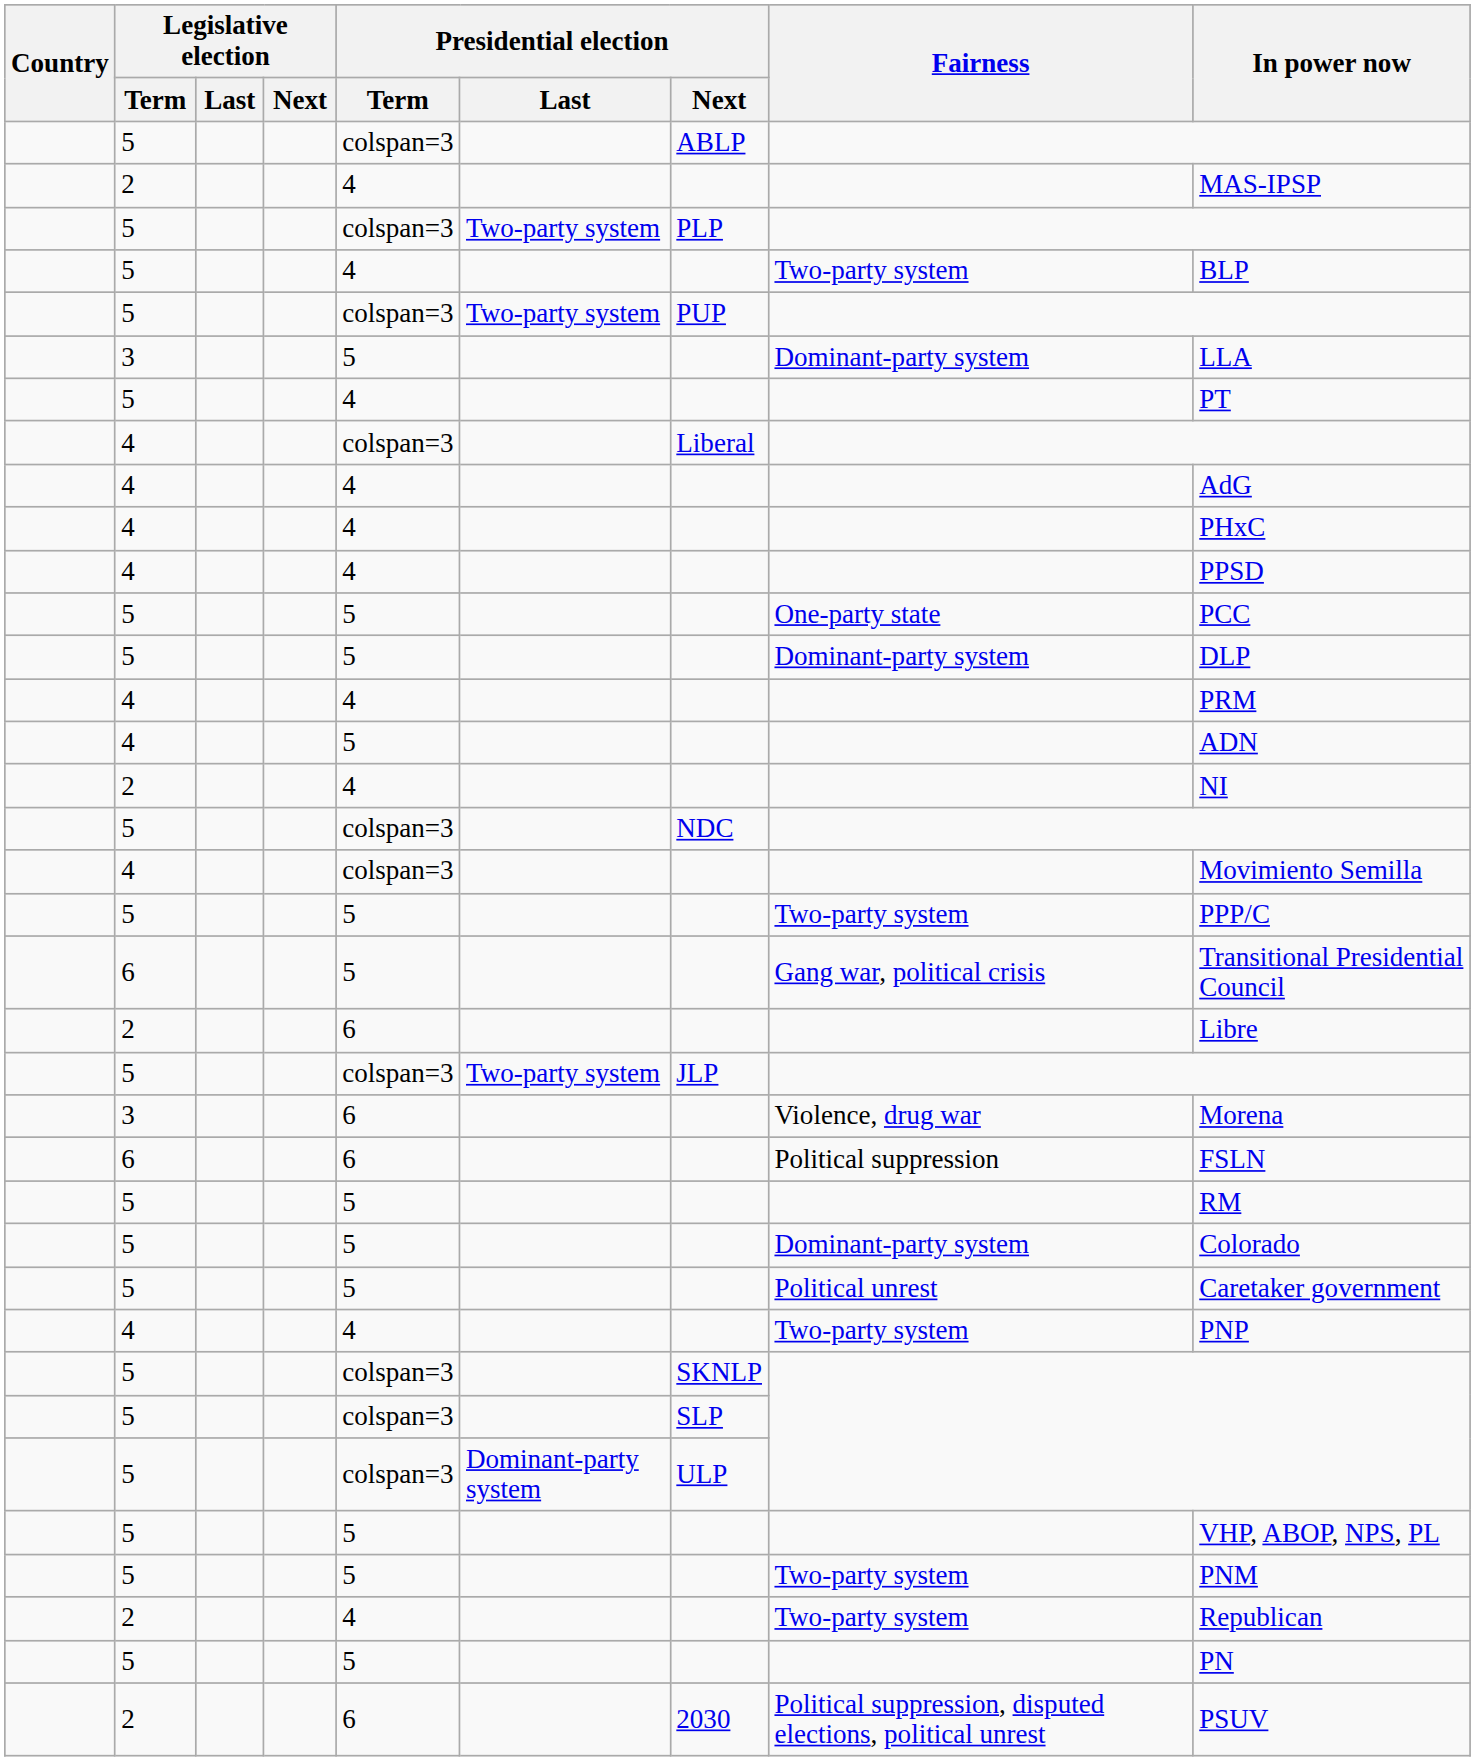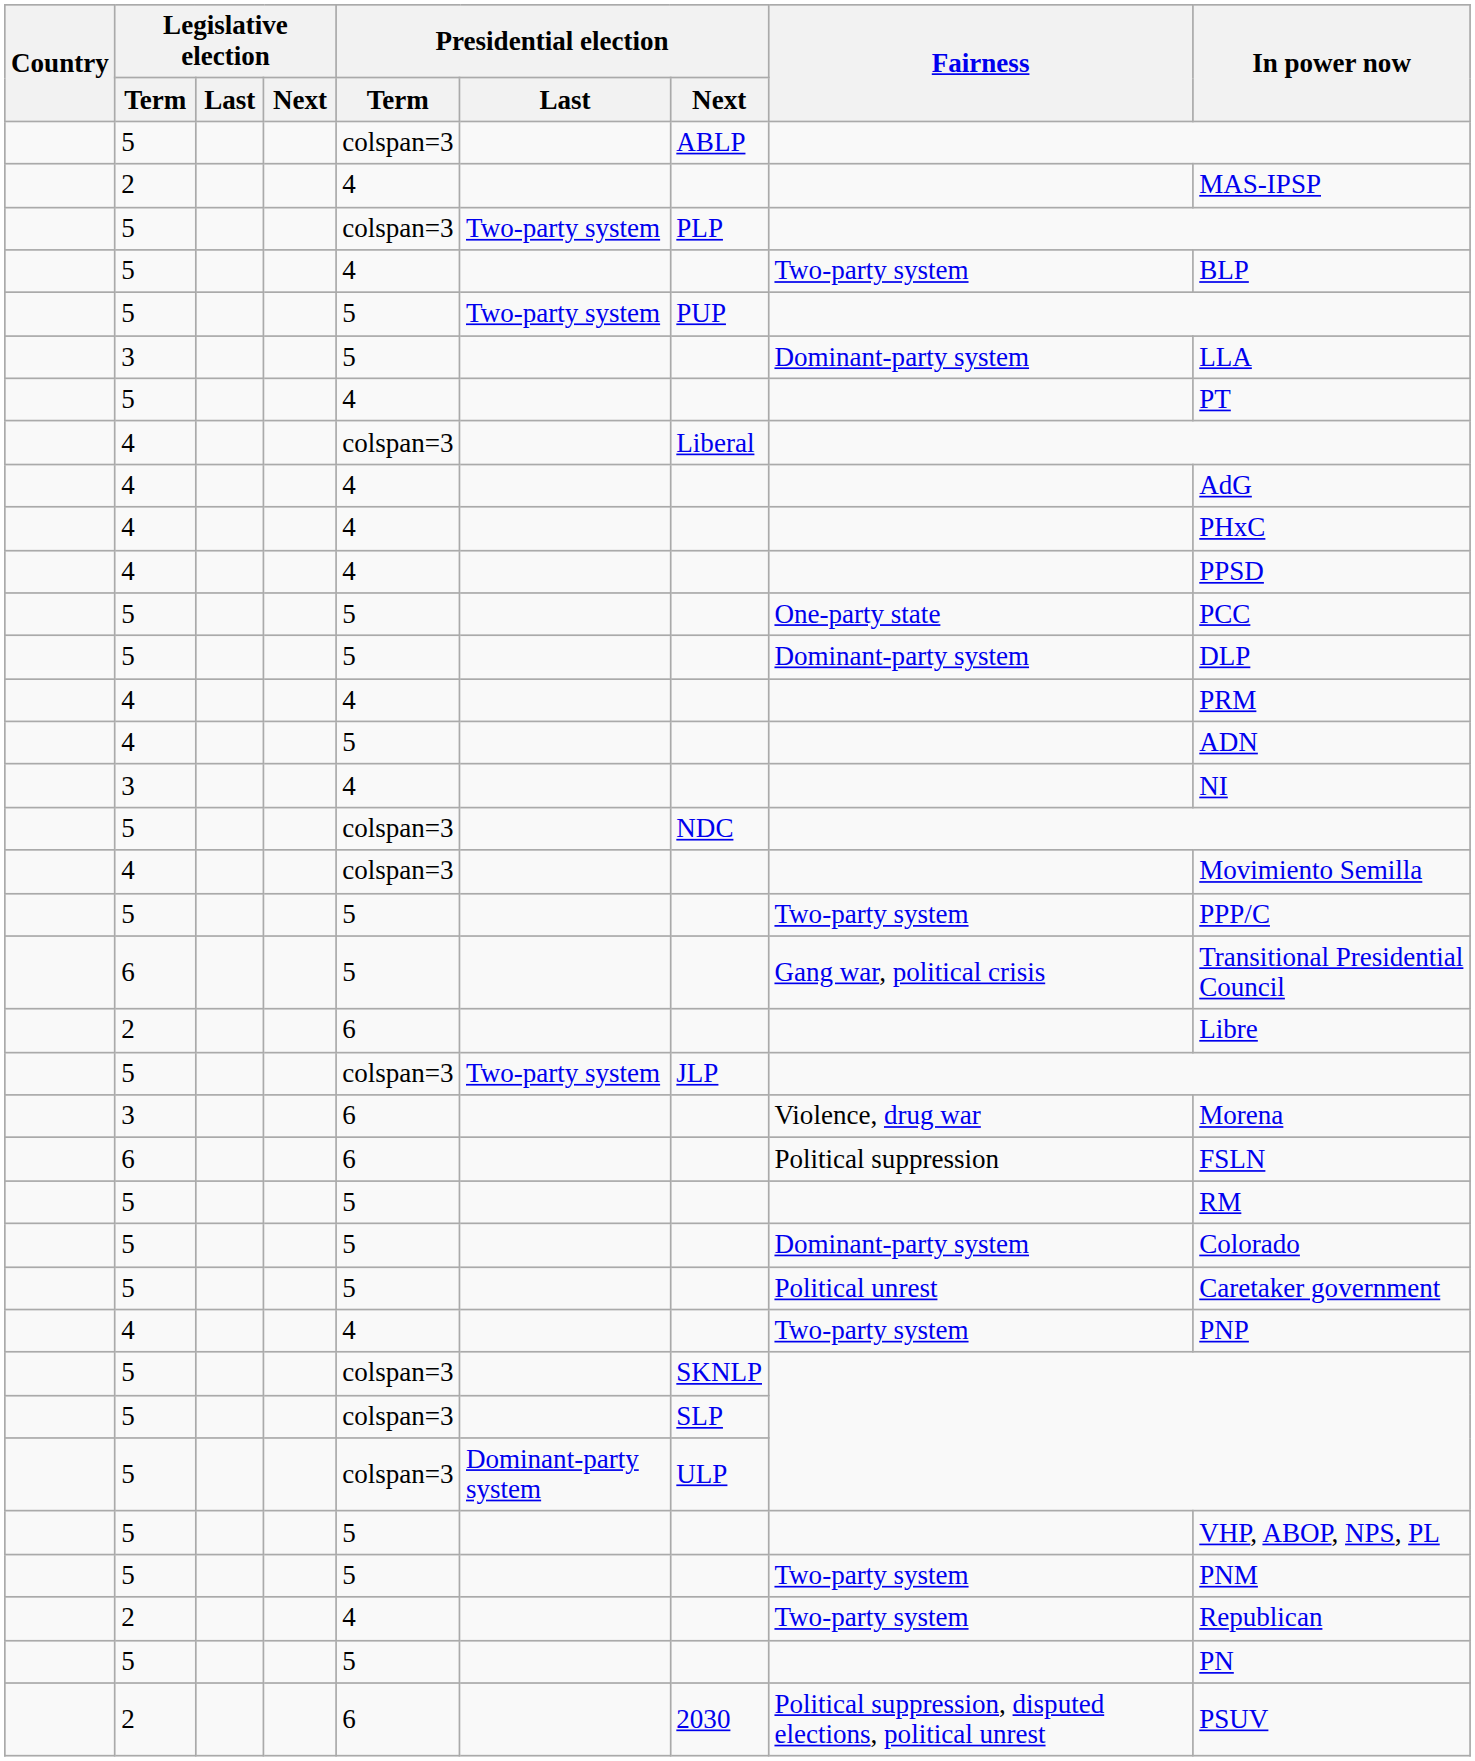(398, 313) colspan=3 -> (349, 313) 5
(128, 785) 2 -> (128, 785) 3
